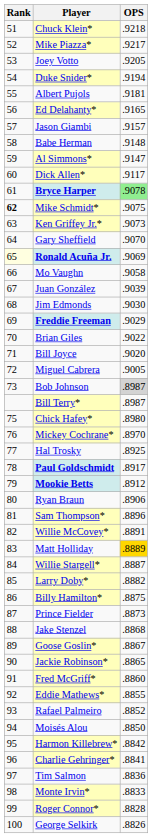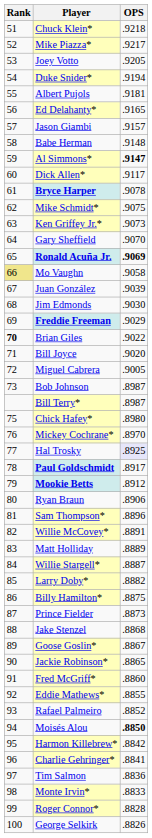(134, 159) normal -> (134, 159) bold
(134, 191) lightgreen background -> (134, 191) no background
(12, 207) bold -> (12, 207) normal
(12, 256) lightyellow background -> (12, 256) no background
(134, 256) normal -> (134, 256) bold
(12, 272) no background -> (12, 272) khaki background
(12, 337) normal -> (12, 337) bold
(134, 386) lightgrey background -> (134, 386) no background
(134, 451) no background -> (134, 451) lavender background
(134, 548) gold background -> (134, 548) no background
(134, 727) normal -> (134, 727) bold
